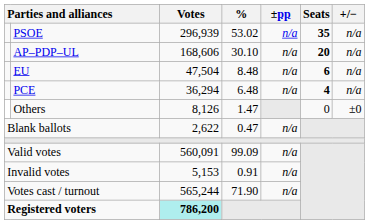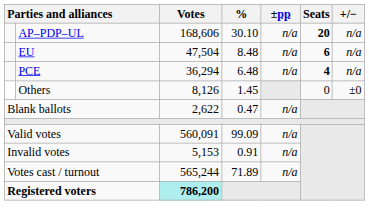- row: (28, 33)
(248, 109) 1.47 -> (248, 90) 1.45
(245, 190) 71.90 -> (245, 171) 71.89
